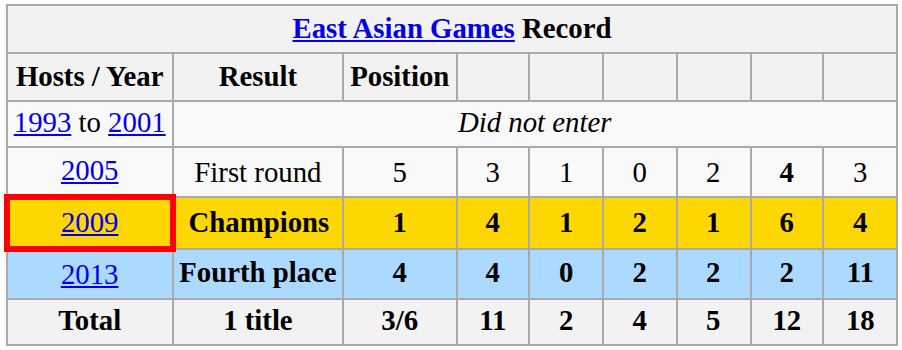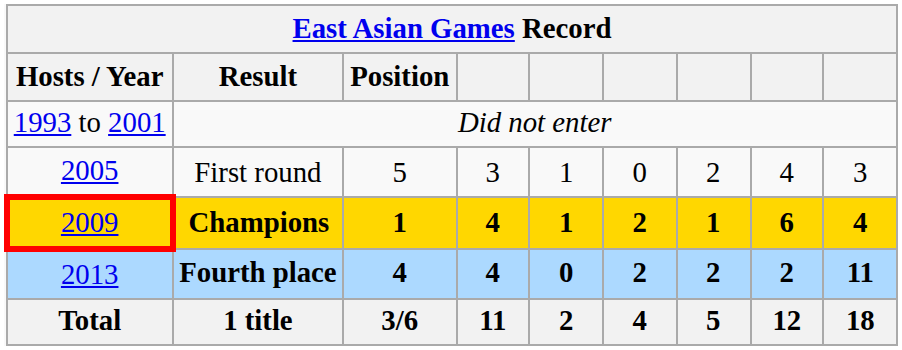(787, 172) bold -> (787, 172) normal
